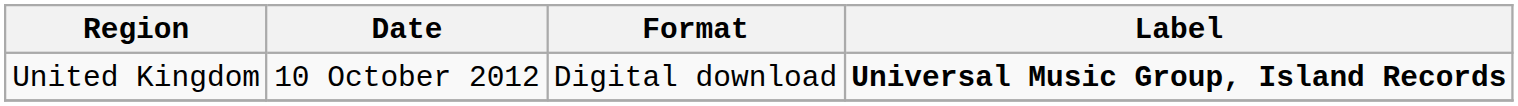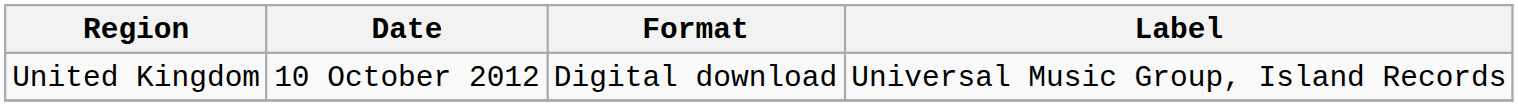(1179, 77) bold -> (1179, 77) normal
